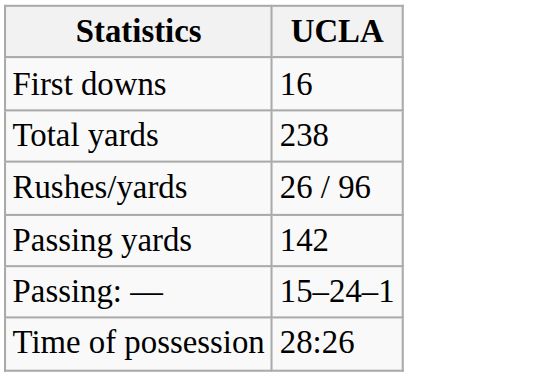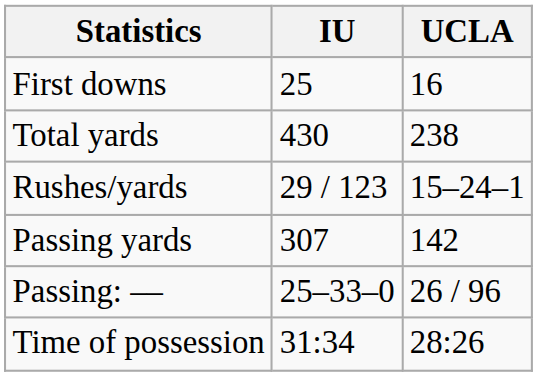+ column: (337, 31)
(325, 187) 26 / 96 -> (467, 187) 15–24–1
(337, 291) 15–24–1 -> (455, 291) 26 / 96
